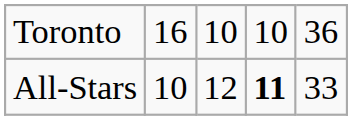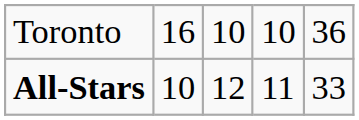(75, 86) normal -> (79, 86) bold
(270, 86) bold -> (278, 86) normal
